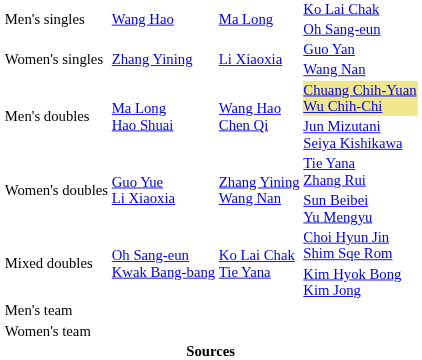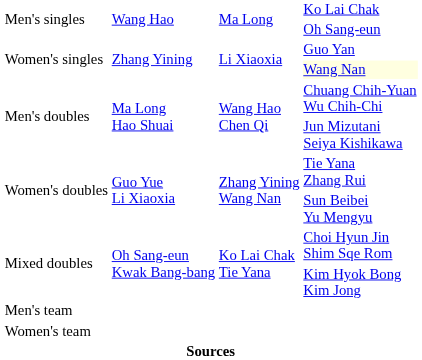(334, 69) no background -> (334, 69) lightyellow background
(360, 98) khaki background -> (360, 98) no background
